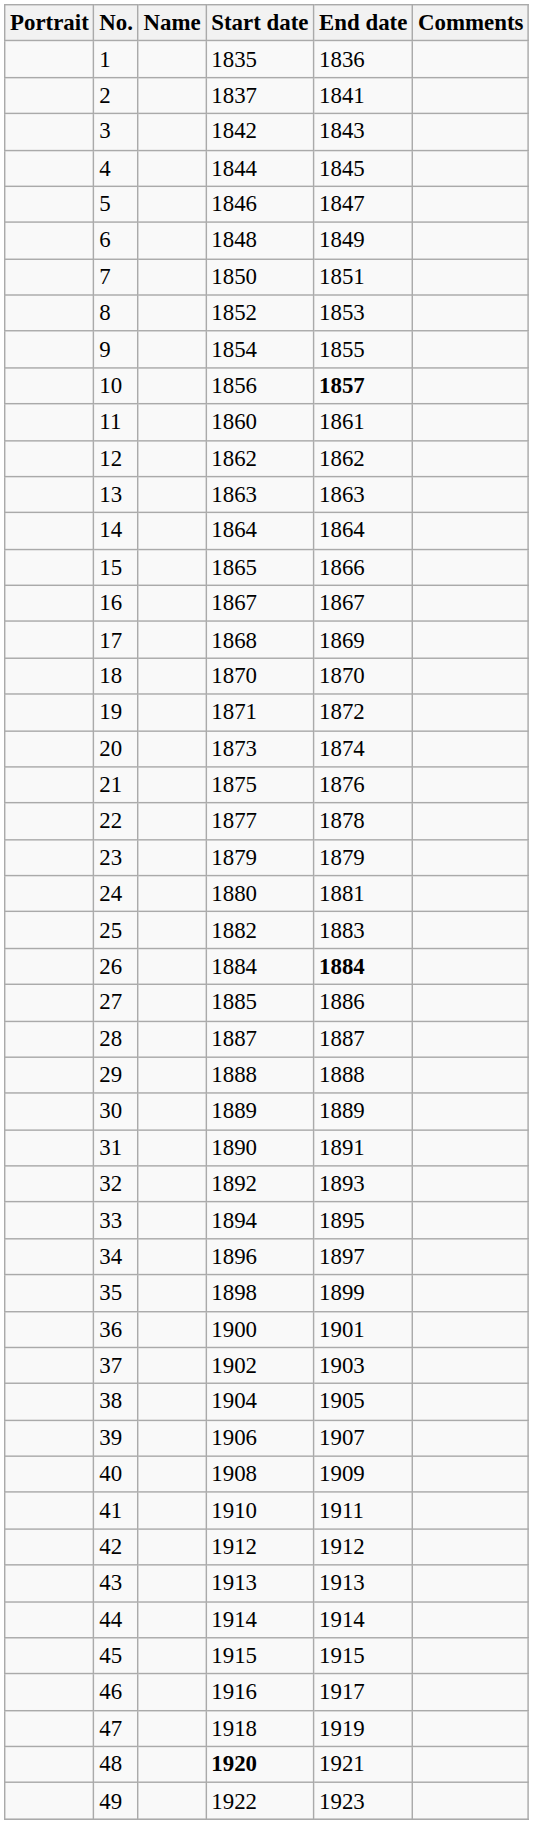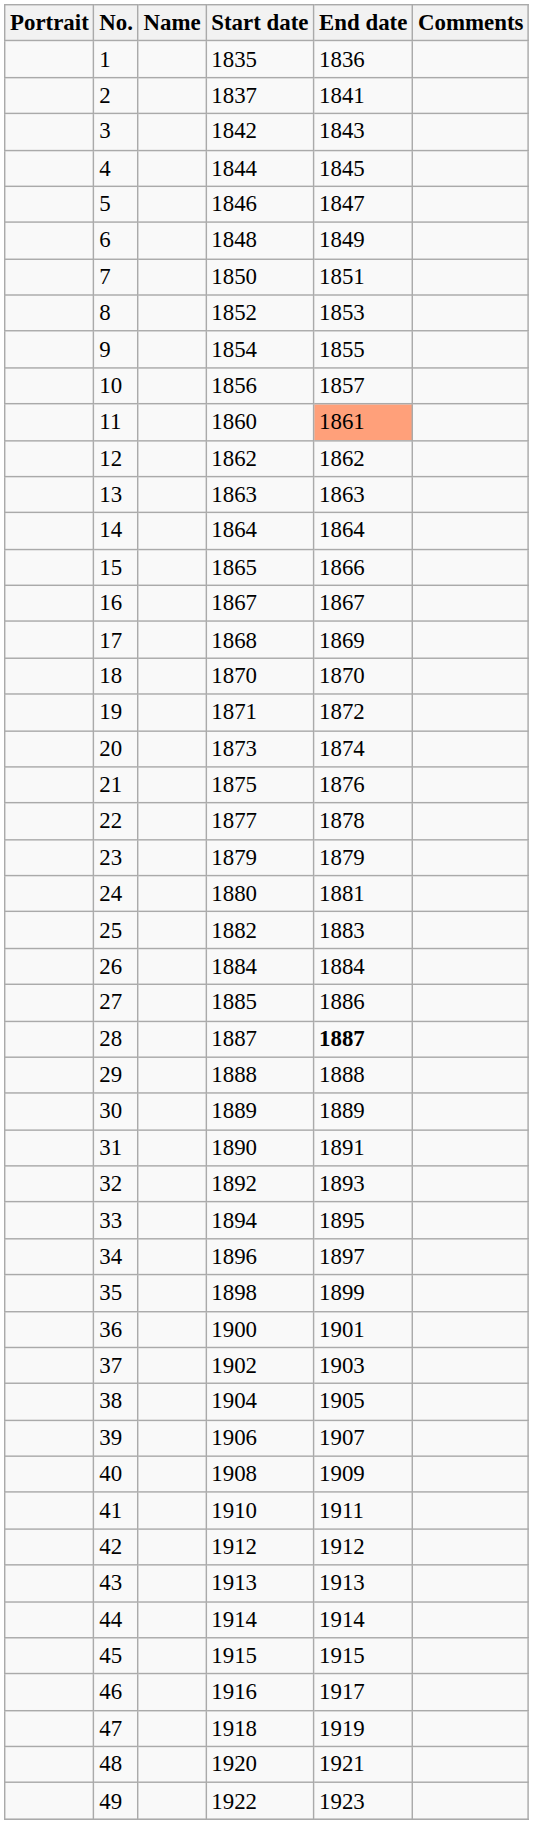(342, 385) bold -> (342, 385) normal
(342, 421) no background -> (342, 421) lightsalmon background
(342, 966) bold -> (342, 966) normal
(342, 1038) normal -> (342, 1038) bold
(234, 1764) bold -> (234, 1764) normal
